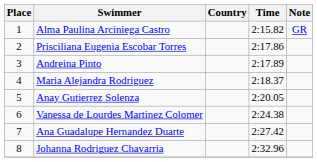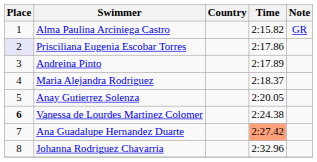(19, 47) no background -> (19, 47) lavender background
(19, 115) normal -> (19, 115) bold
(268, 132) no background -> (268, 132) lightsalmon background
